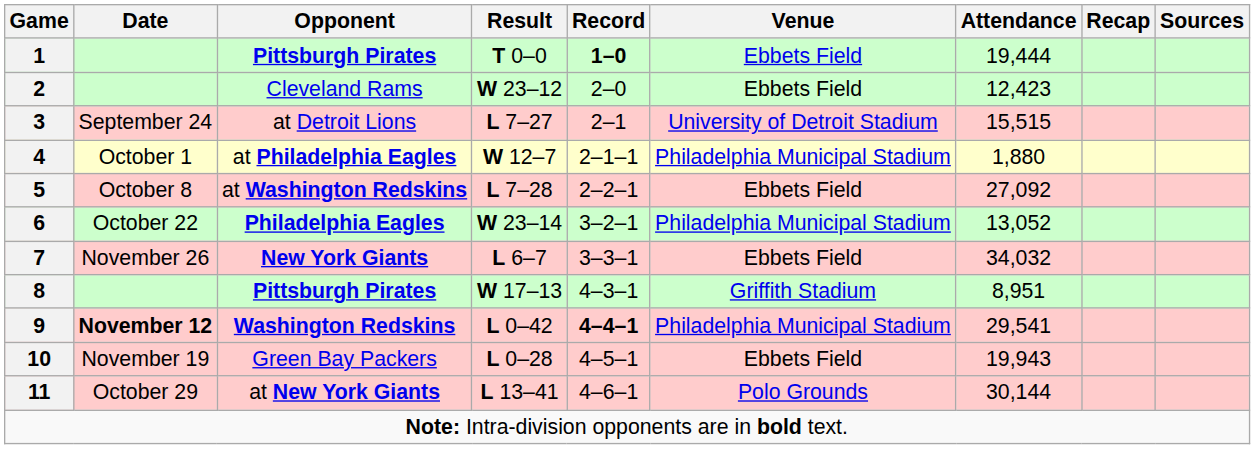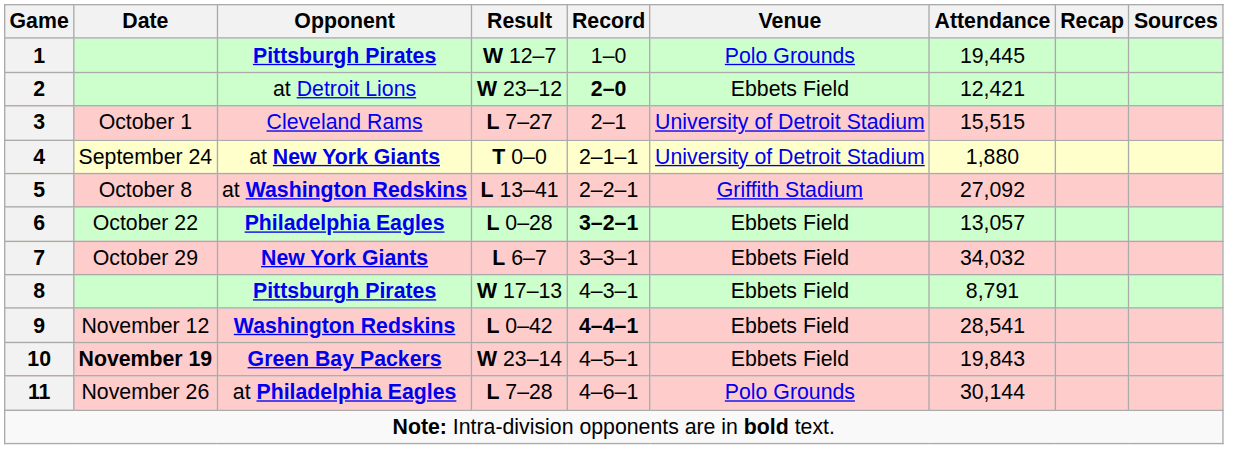(520, 55) T 0–0 -> (520, 55) W 12–7
(609, 55) bold -> (609, 55) normal
(803, 55) Ebbets Field -> (790, 55) Polo Grounds
(1019, 55) 19,444 -> (992, 55) 19,445
(345, 88) Cleveland Rams -> (345, 88) at Detroit Lions
(609, 88) normal -> (609, 88) bold
(1019, 88) 12,423 -> (992, 88) 12,421
(145, 122) September 24 -> (145, 122) October 1
(345, 122) at Detroit Lions -> (345, 122) Cleveland Rams
(145, 156) October 1 -> (145, 156) September 24
(345, 156) at Philadelphia Eagles -> (345, 156) at New York Giants
(520, 156) W 12–7 -> (520, 156) T 0–0
(803, 156) Philadelphia Municipal Stadium -> (790, 156) University of Detroit Stadium
(520, 190) L 7–28 -> (520, 190) L 13–41
(803, 190) Ebbets Field -> (790, 190) Griffith Stadium
(520, 223) W 23–14 -> (520, 223) L 0–28
(609, 223) normal -> (609, 223) bold
(803, 223) Philadelphia Municipal Stadium -> (790, 223) Ebbets Field
(1019, 223) 13,052 -> (992, 223) 13,057
(145, 257) November 26 -> (145, 257) October 29
(803, 291) Griffith Stadium -> (790, 291) Ebbets Field
(1019, 291) 8,951 -> (992, 291) 8,791
(145, 325) bold -> (145, 325) normal
(803, 325) Philadelphia Municipal Stadium -> (790, 325) Ebbets Field
(1019, 325) 29,541 -> (992, 325) 28,541
(145, 358) normal -> (145, 358) bold
(345, 358) normal -> (345, 358) bold
(520, 358) L 0–28 -> (520, 358) W 23–14
(1019, 358) 19,943 -> (992, 358) 19,843
(145, 392) October 29 -> (145, 392) November 26
(345, 392) at New York Giants -> (345, 392) at Philadelphia Eagles
(520, 392) L 13–41 -> (520, 392) L 7–28
